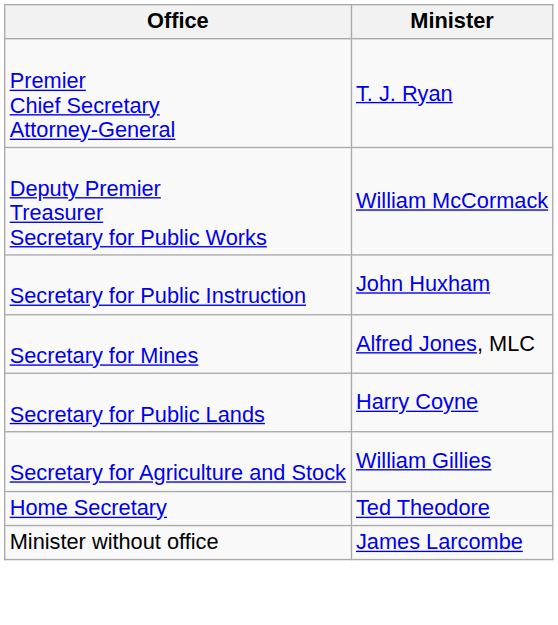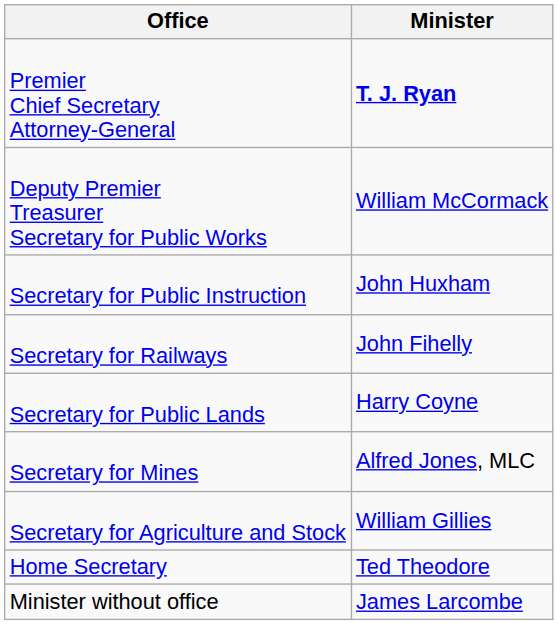(404, 92) normal -> (406, 92) bold
+ row: (119, 355)
rows swapped: (137, 414) <-> (104, 355)
